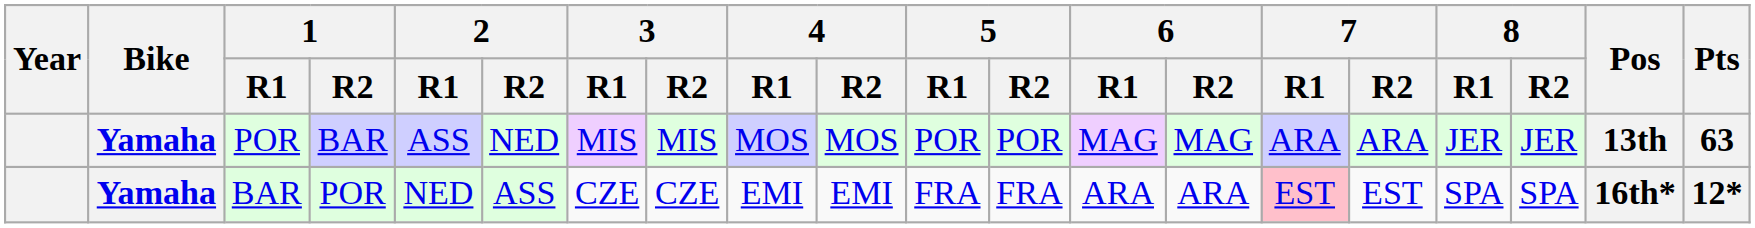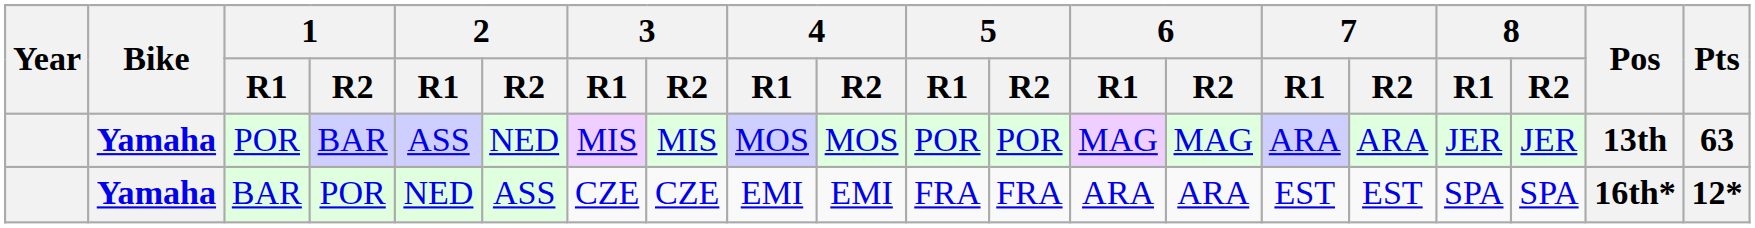(1305, 193) pink background -> (1305, 193) no background
